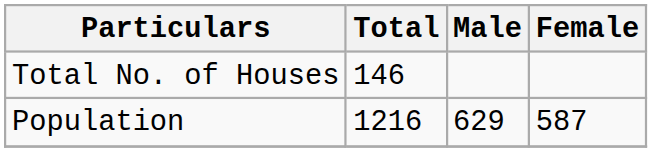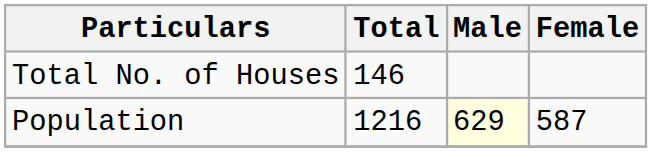(479, 122) no background -> (479, 122) lightyellow background
